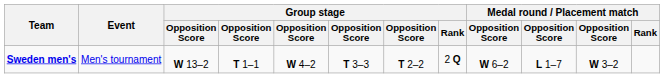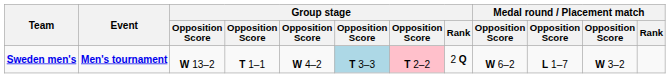(121, 60) normal -> (124, 60) bold
(356, 65) no background -> (362, 65) lightblue background
(411, 65) no background -> (417, 65) pink background
